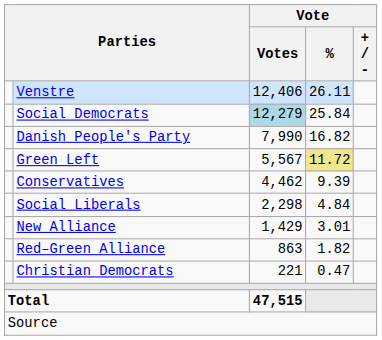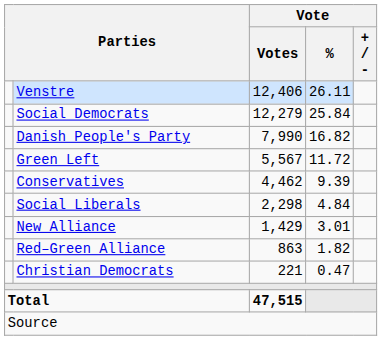(278, 115) lightblue background -> (278, 115) no background
(330, 160) khaki background -> (330, 160) no background
